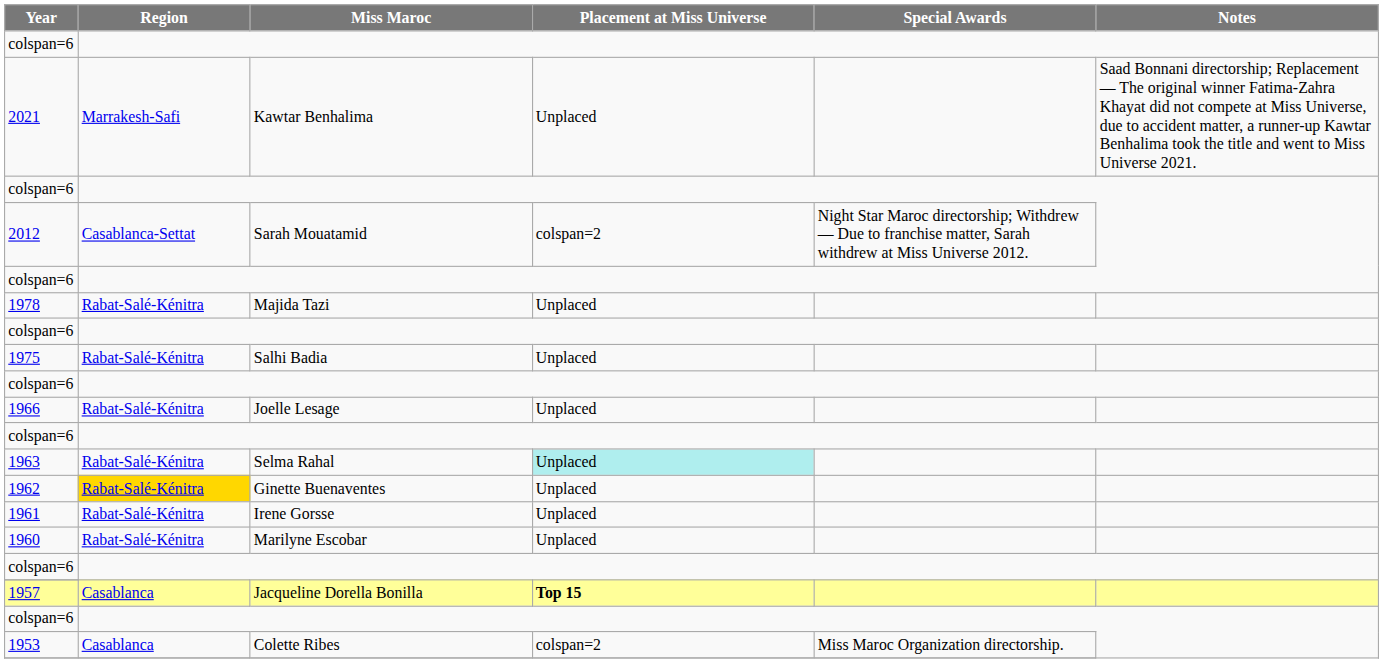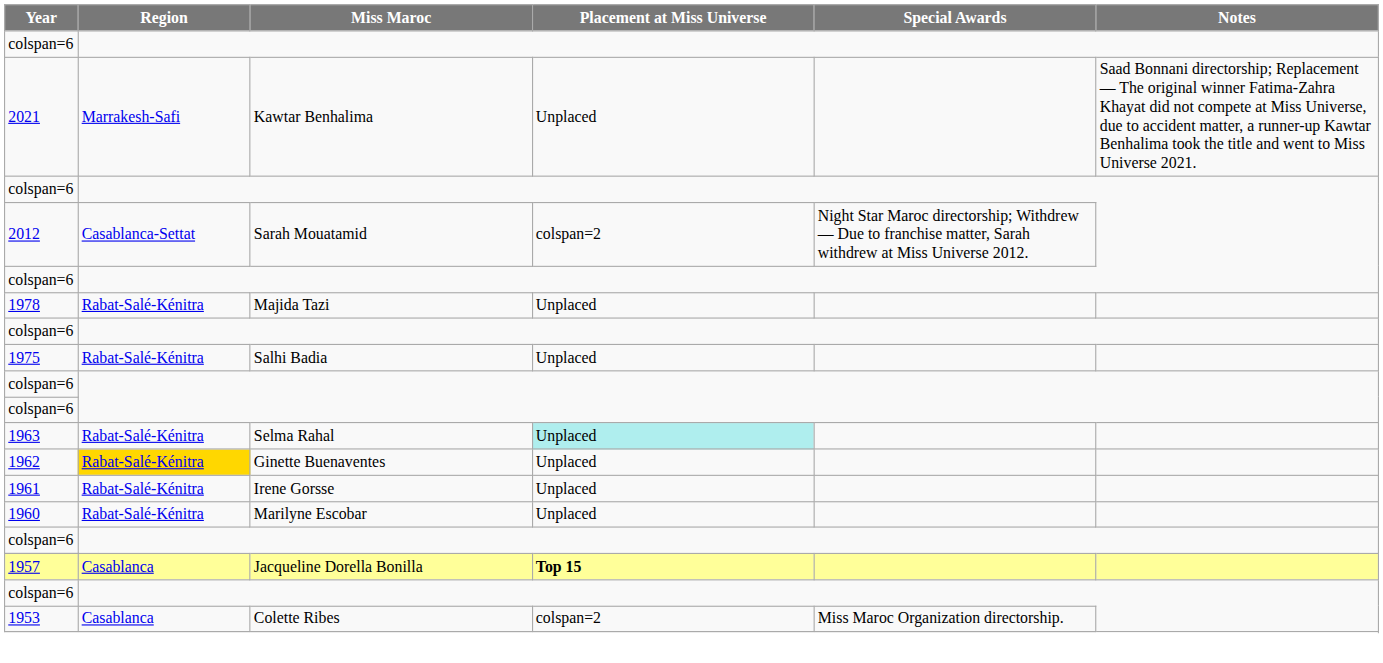- row: (24, 410)
